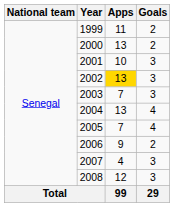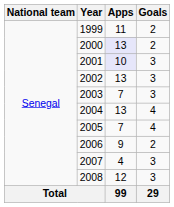(121, 45) no background -> (121, 45) lavender background
(121, 62) no background -> (121, 62) lavender background
(121, 78) gold background -> (121, 78) no background
